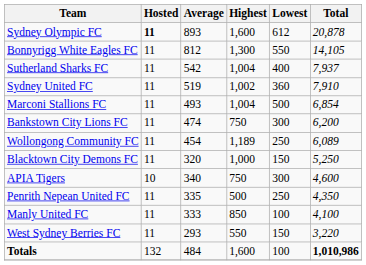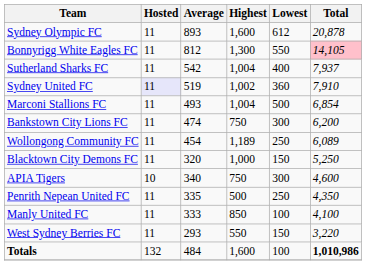(149, 31) bold -> (149, 31) normal
(329, 50) no background -> (329, 50) pink background
(149, 86) no background -> (149, 86) lavender background
